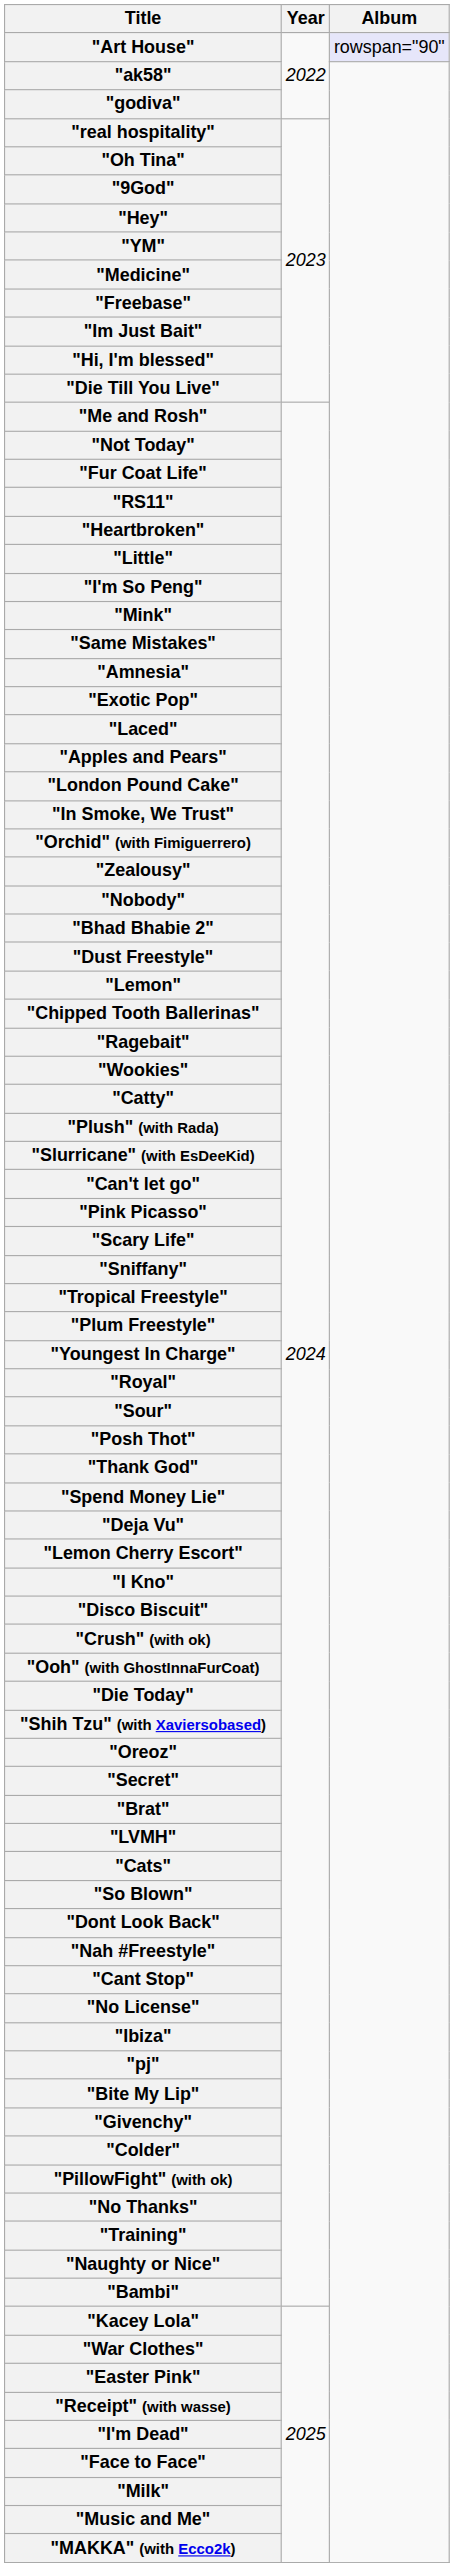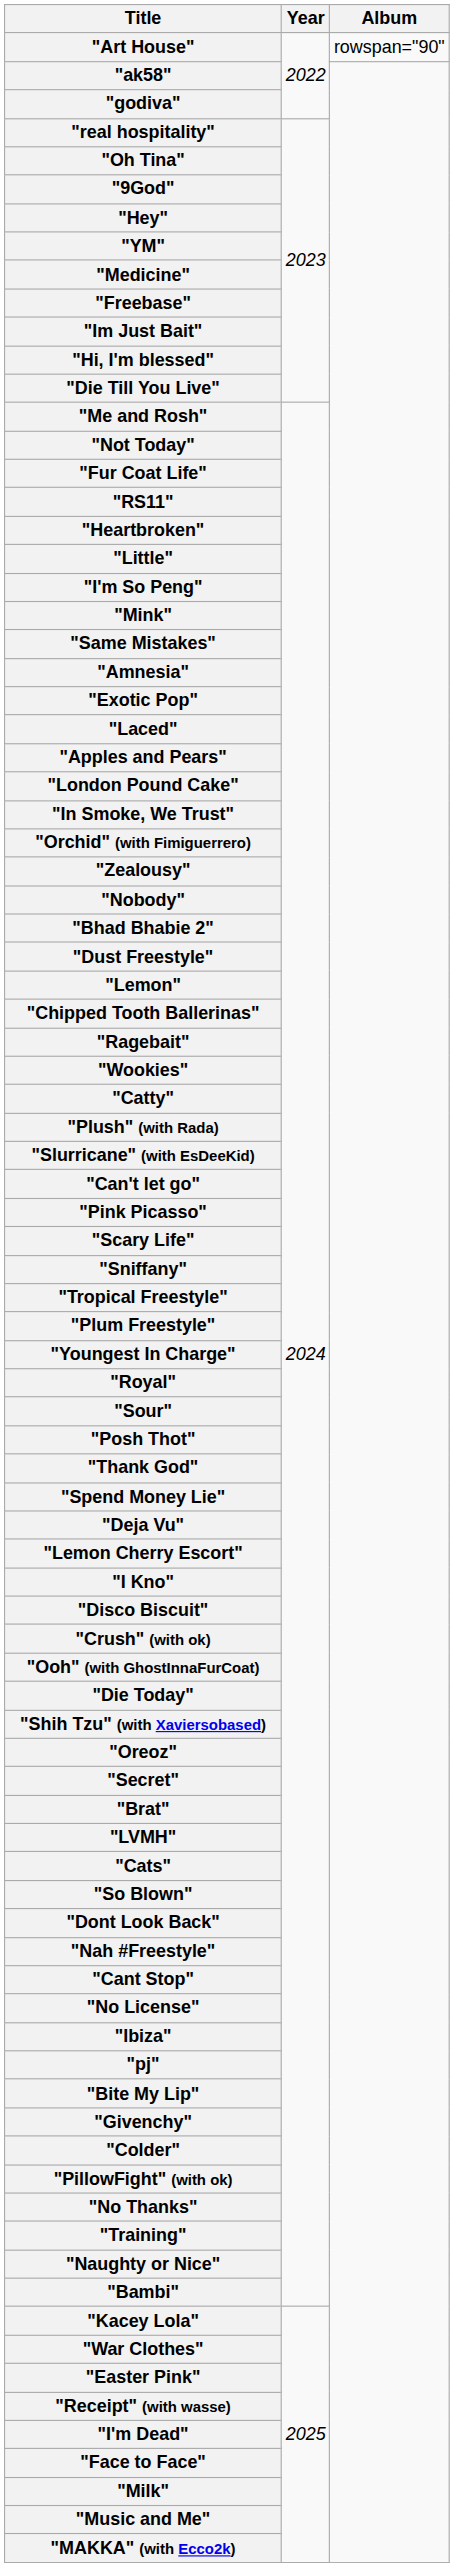(389, 47) lavender background -> (389, 47) no background
